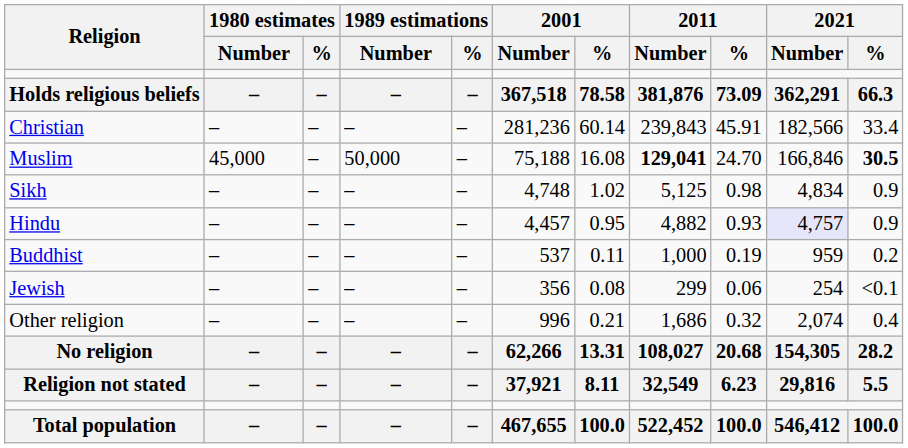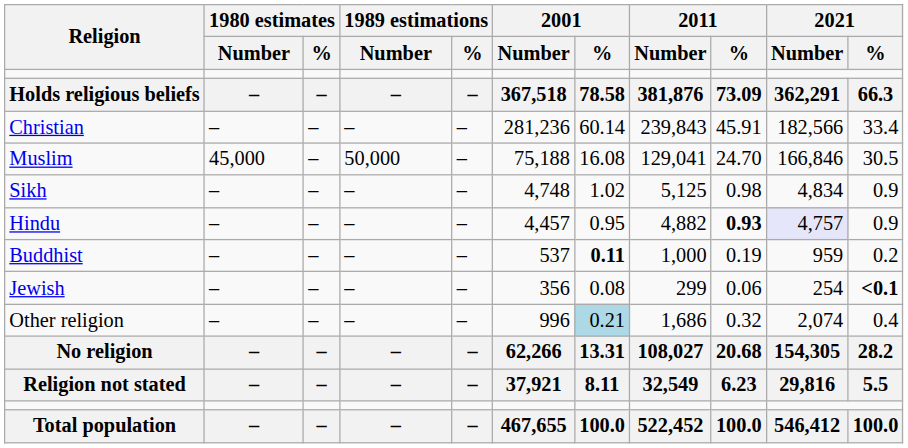(674, 158) bold -> (674, 158) normal
(881, 158) bold -> (881, 158) normal
(744, 223) normal -> (744, 223) bold
(608, 255) normal -> (608, 255) bold
(880, 287) normal -> (880, 287) bold
(607, 320) no background -> (607, 320) lightblue background
